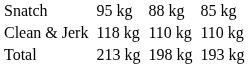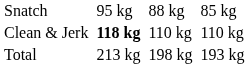(118, 32) normal -> (118, 32) bold
